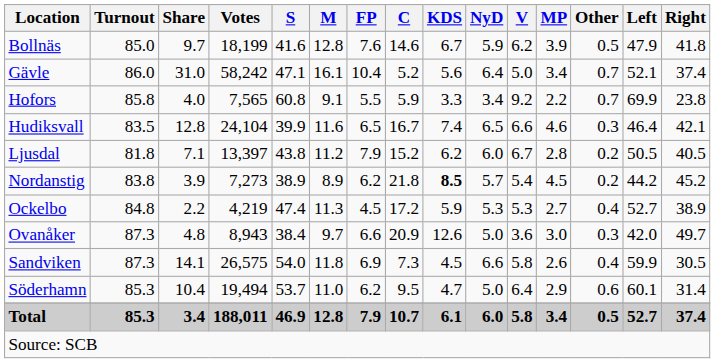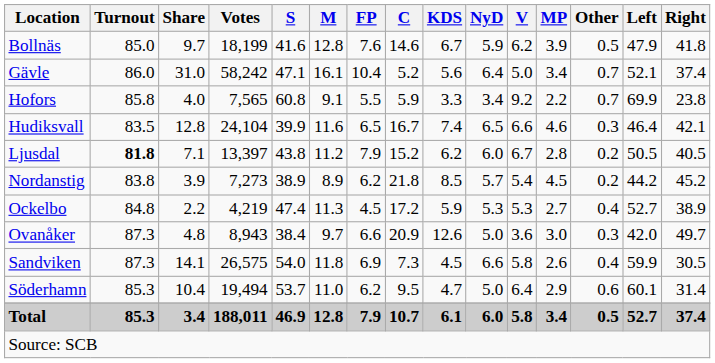(140, 153) normal -> (140, 153) bold
(451, 180) bold -> (451, 180) normal
